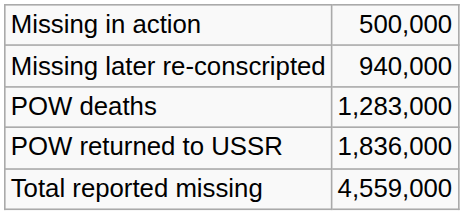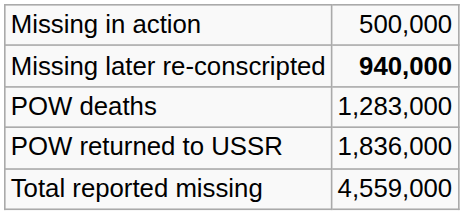(406, 65) normal -> (406, 65) bold
